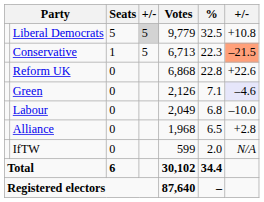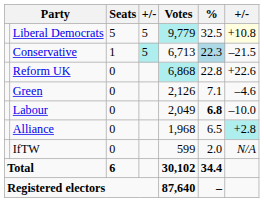(145, 33) lightgrey background -> (145, 33) no background
(182, 33) no background -> (182, 33) paleturquoise background
(242, 33) no background -> (242, 33) lightyellow background
(145, 52) no background -> (145, 52) paleturquoise background
(211, 52) no background -> (211, 52) lightblue background
(242, 52) lightsalmon background -> (242, 52) no background
(182, 71) no background -> (182, 71) paleturquoise background
(245, 91) lavender background -> (245, 91) no background
(215, 110) normal -> (215, 110) bold
(245, 129) no background -> (245, 129) paleturquoise background
